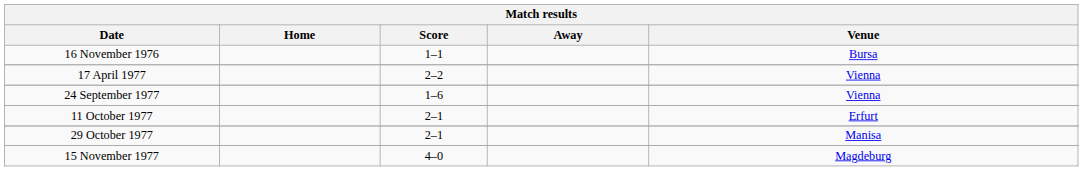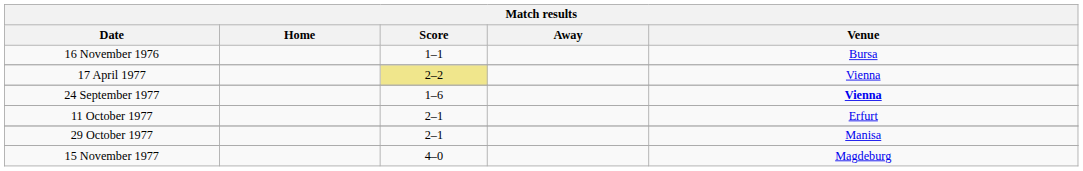(434, 75) no background -> (434, 75) khaki background
(863, 95) normal -> (863, 95) bold
